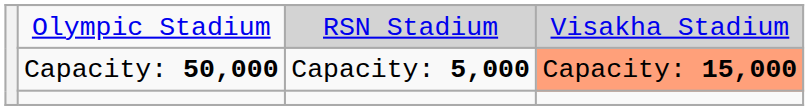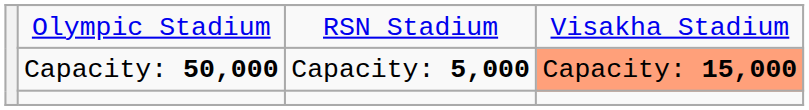(411, 27) lightgrey background -> (411, 27) no background
(670, 27) lightgrey background -> (670, 27) no background
